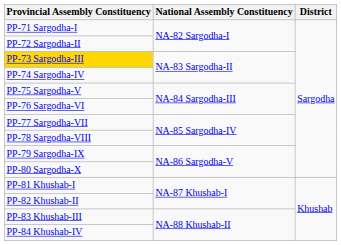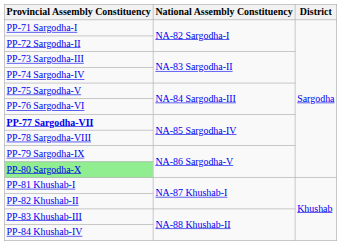(45, 59) gold background -> (45, 59) no background
(47, 122) normal -> (50, 122) bold
(44, 169) no background -> (44, 169) lightgreen background
